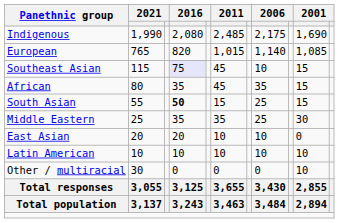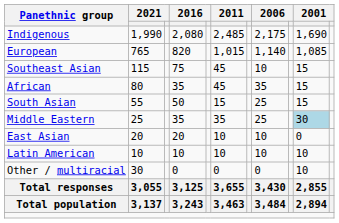(178, 69) lavender background -> (178, 69) no background
(178, 103) bold -> (178, 103) normal
(302, 120) no background -> (302, 120) lightblue background
